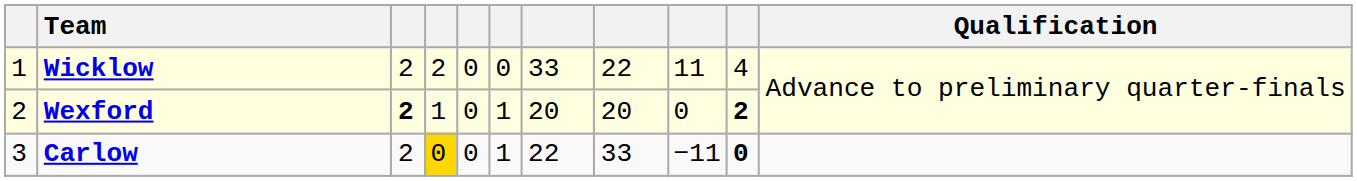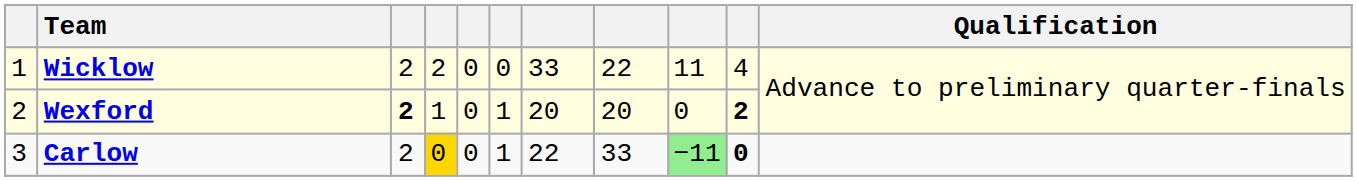(697, 154) no background -> (697, 154) lightgreen background
